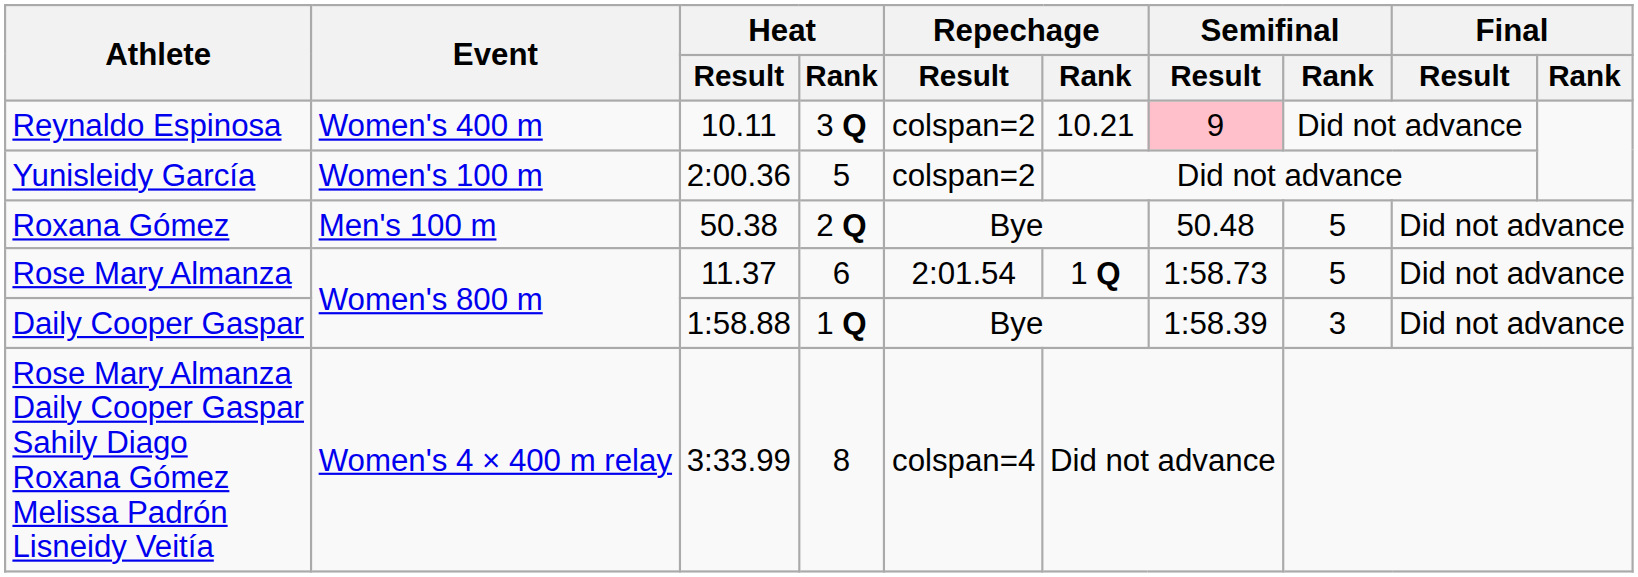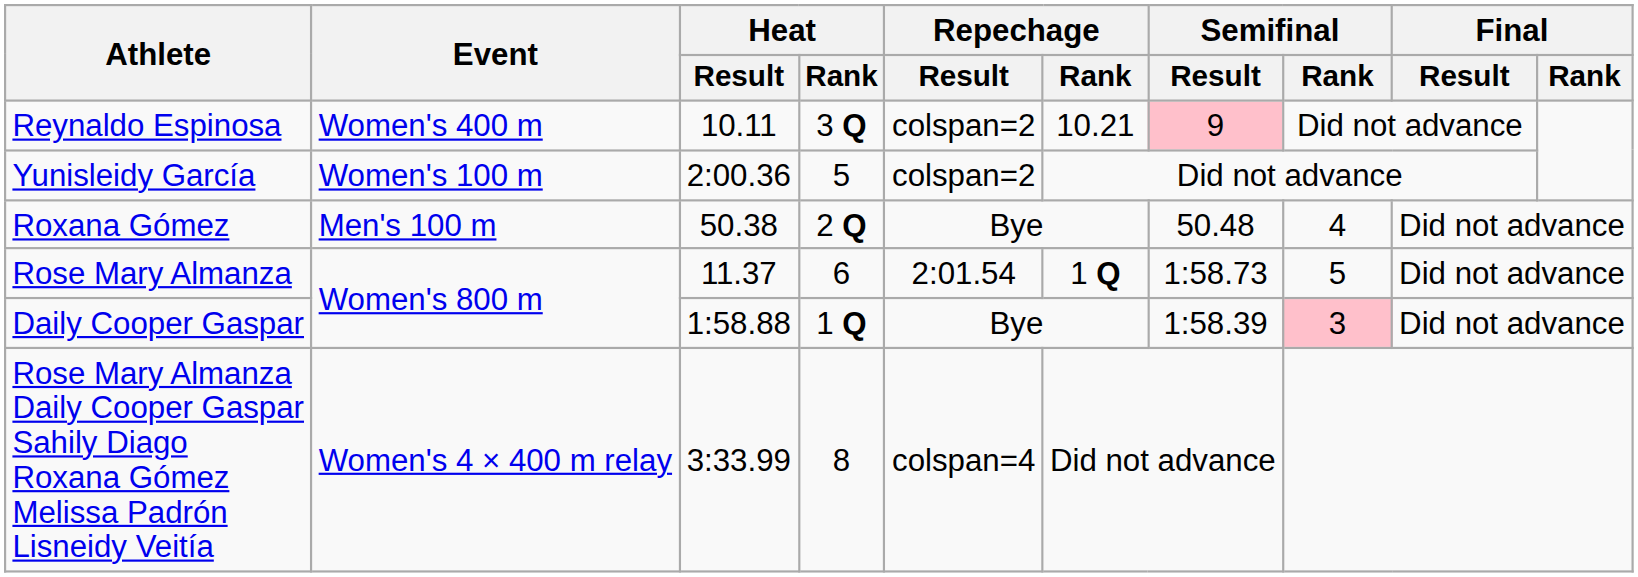(1337, 225) 5 -> (1337, 225) 4
(1337, 324) no background -> (1337, 324) pink background
